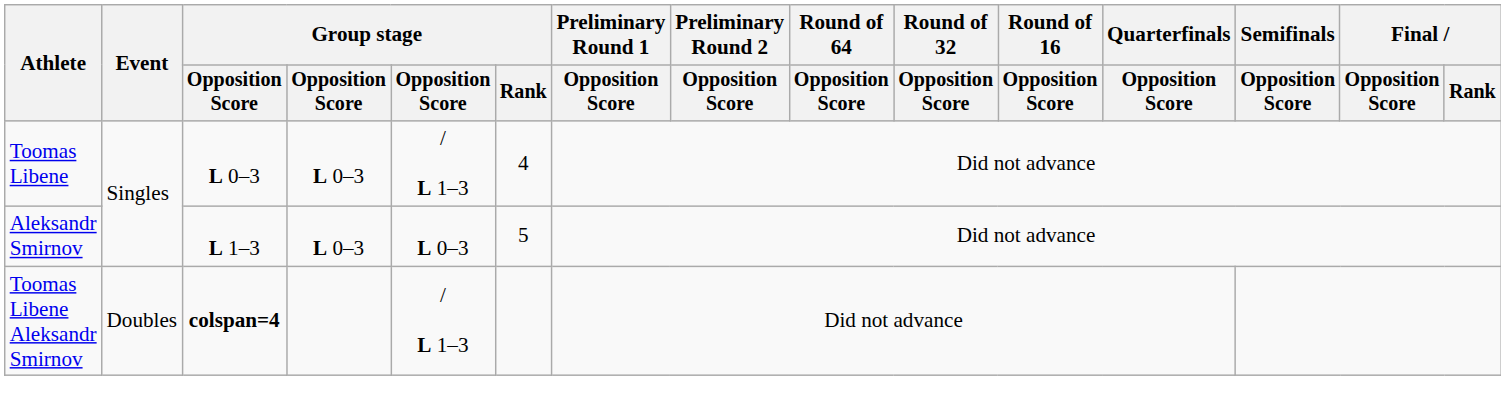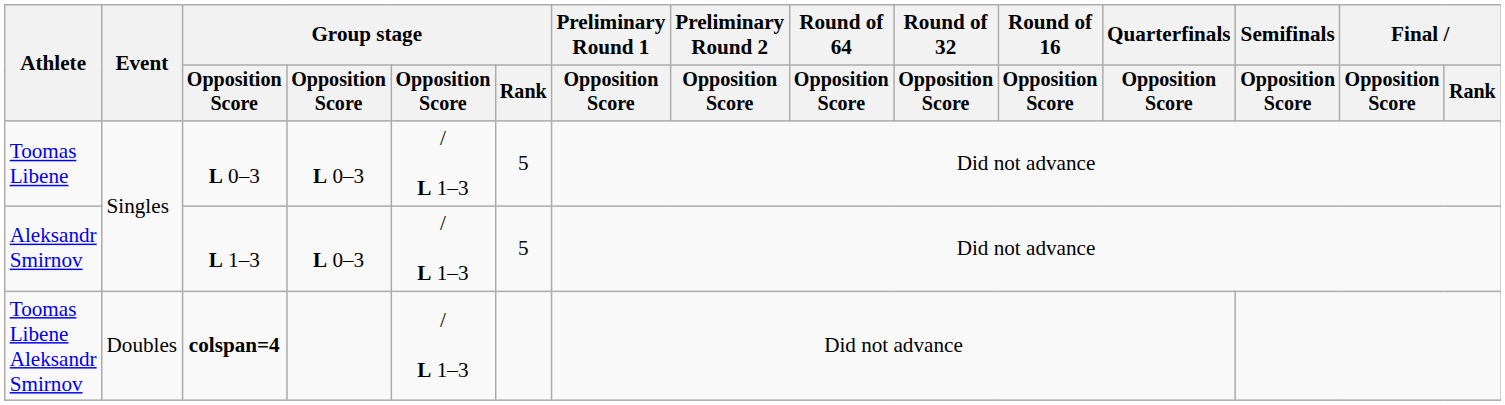(523, 163) 4 -> (523, 163) 5
(443, 248) L 0–3 -> (443, 248) / L 1–3
